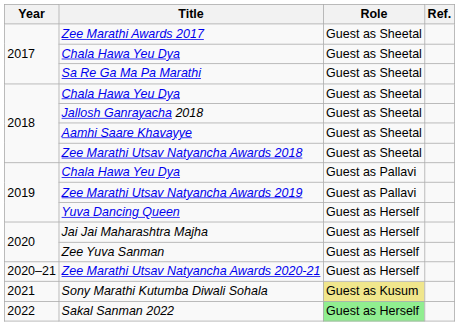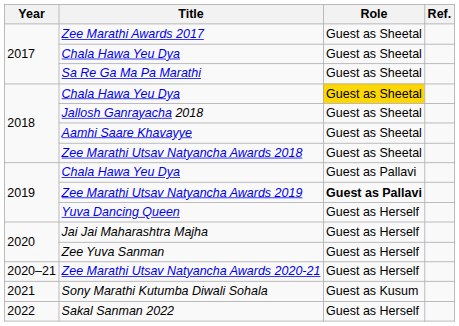(374, 93) no background -> (374, 93) gold background
(371, 192) normal -> (374, 192) bold
(372, 291) khaki background -> (372, 291) no background
(373, 311) lightgreen background -> (373, 311) no background
